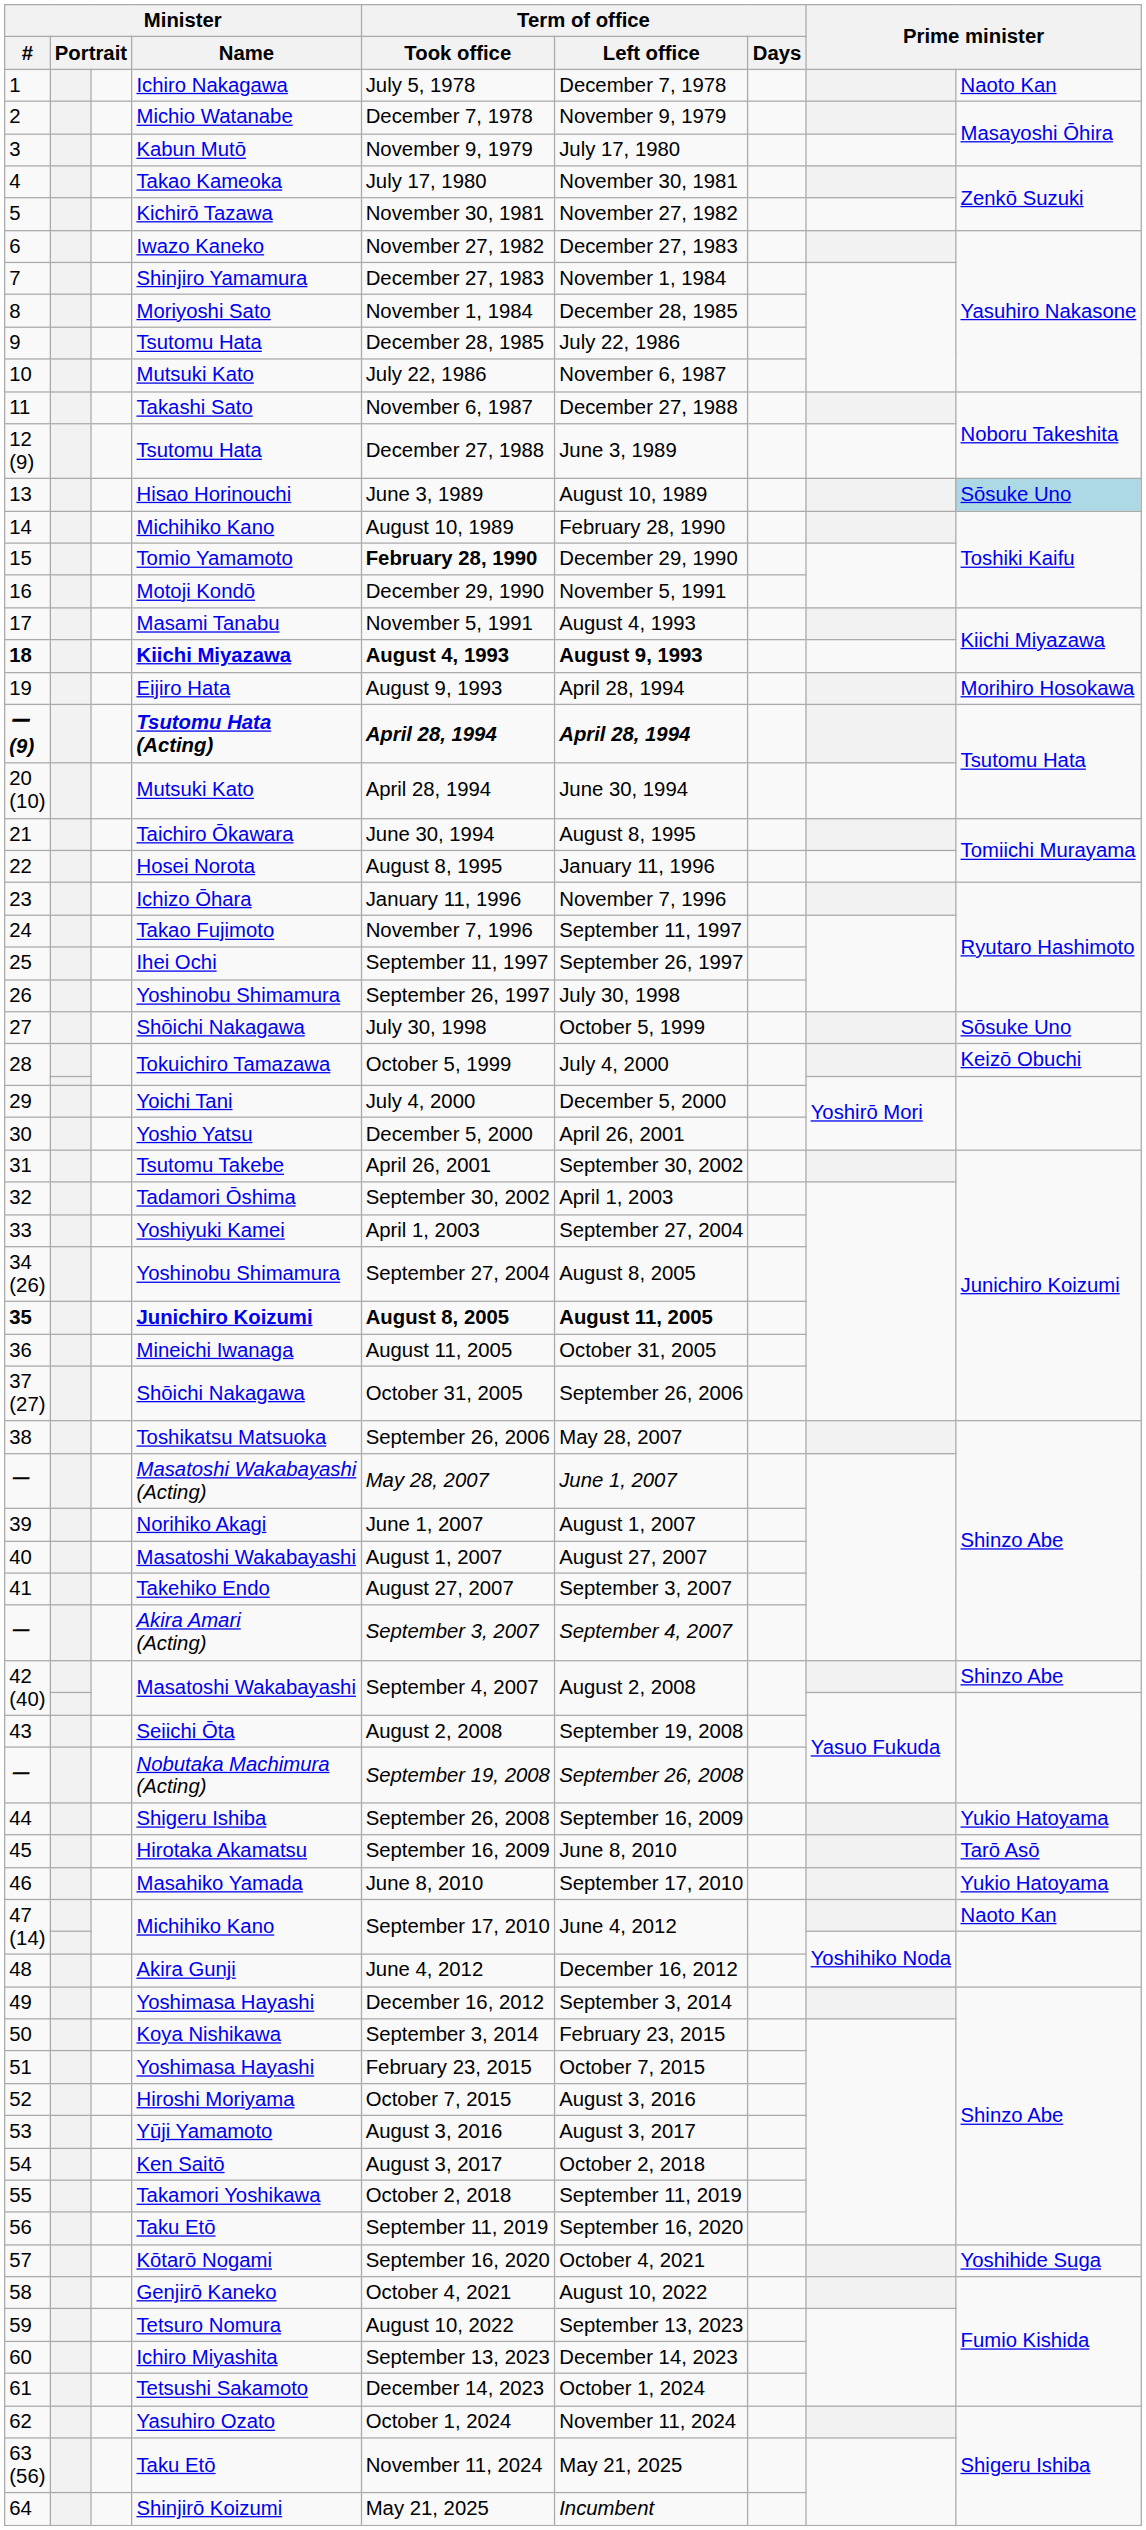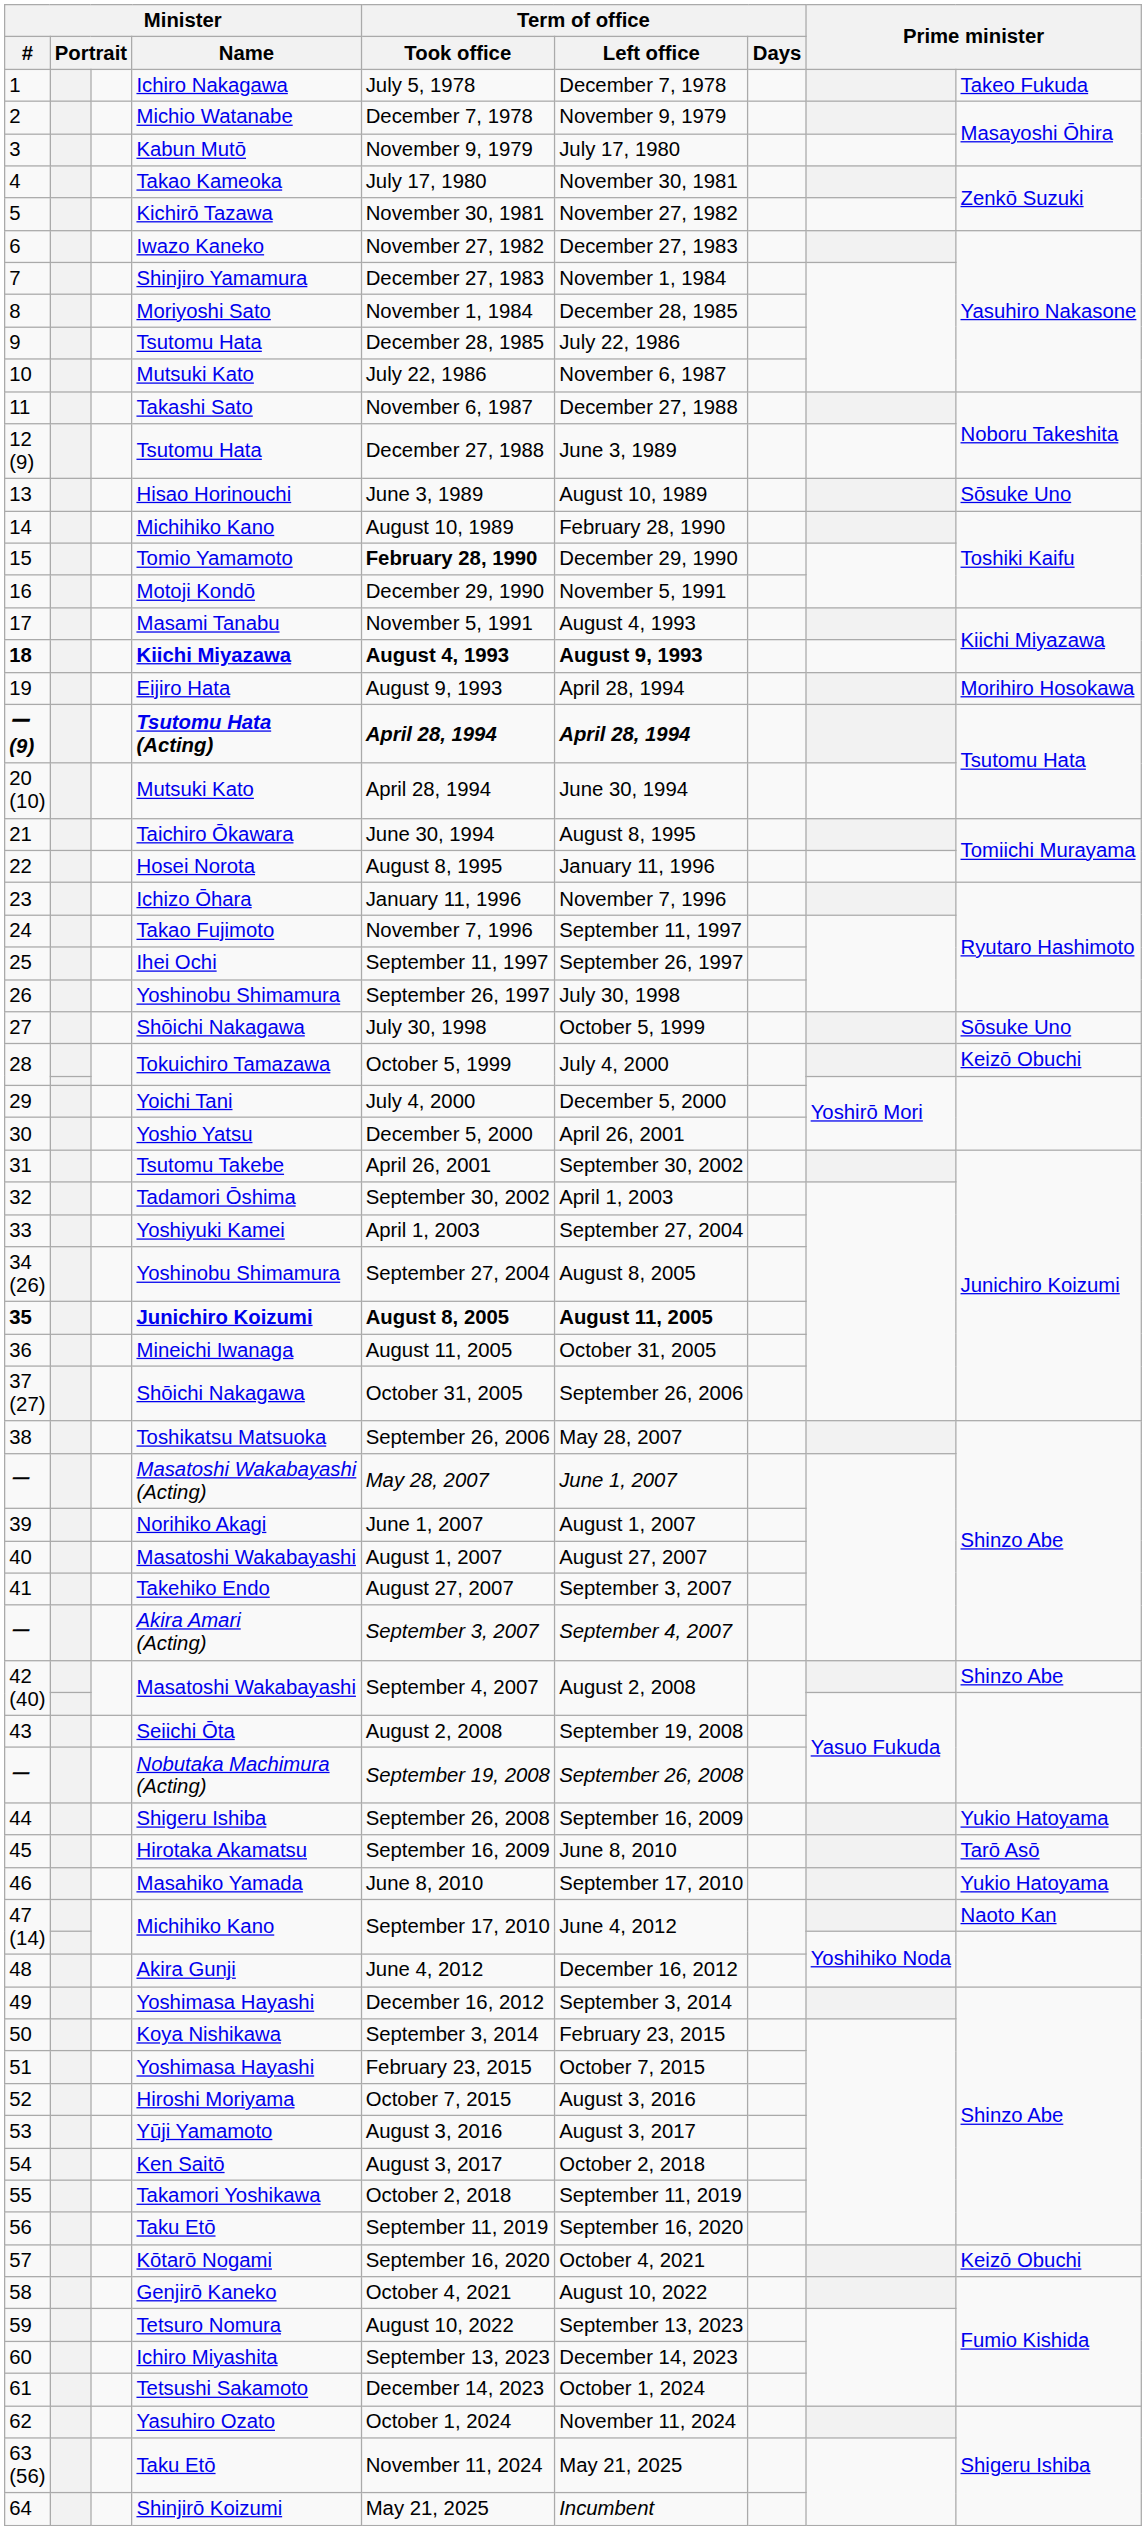(1009, 85) Naoto Kan -> (1024, 85) Takeo Fukuda
(1016, 494) lightblue background -> (1016, 494) no background
(1031, 2260) Yoshihide Suga -> (1021, 2260) Keizō Obuchi
